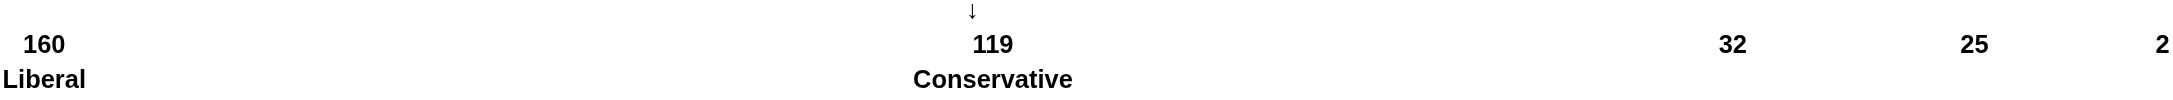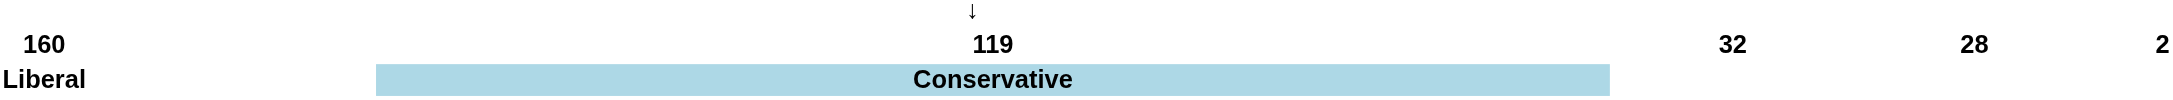(1975, 44) 25 -> (1975, 44) 28
(993, 79) no background -> (993, 79) lightblue background
